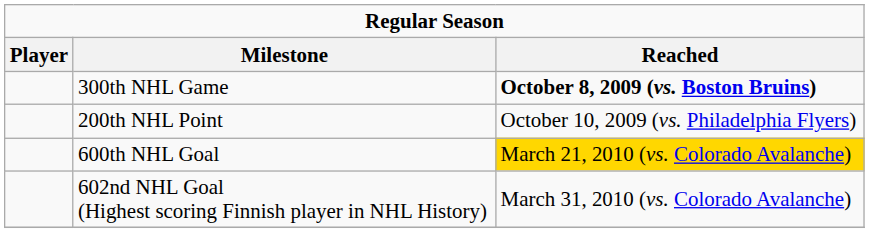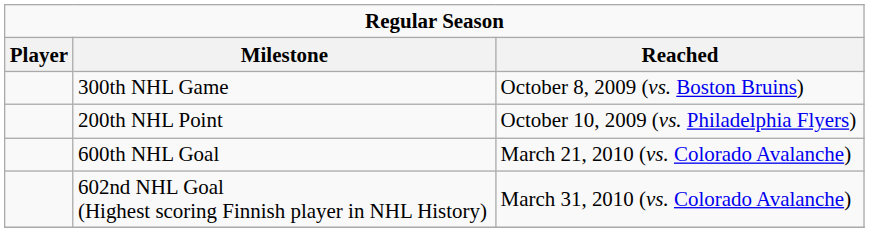(658, 87) bold -> (652, 87) normal
(676, 154) gold background -> (676, 154) no background
